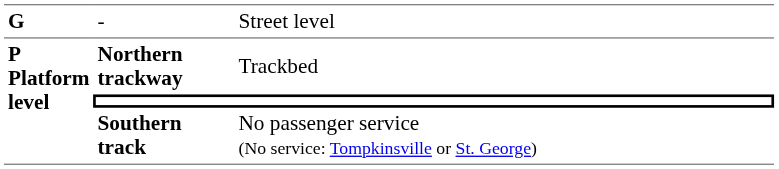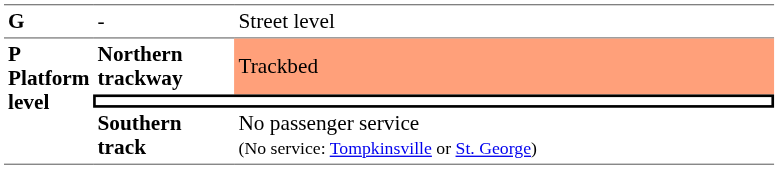(278, 66) no background -> (278, 66) lightsalmon background
